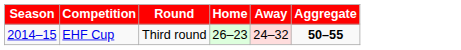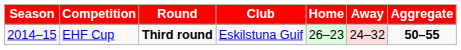+ column: (261, 14)
(174, 34) normal -> (177, 34) bold
